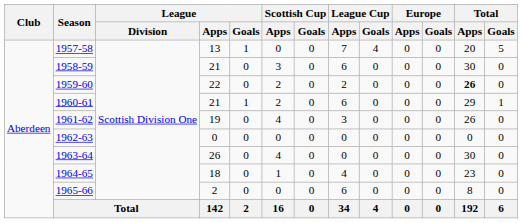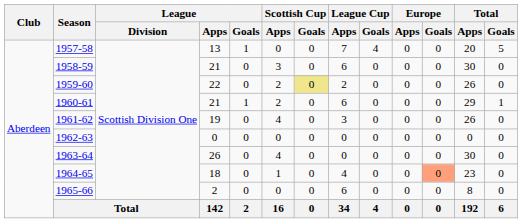(311, 84) no background -> (311, 84) khaki background
(470, 84) bold -> (470, 84) normal
(438, 173) no background -> (438, 173) lightsalmon background
